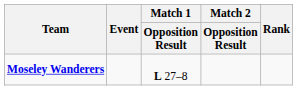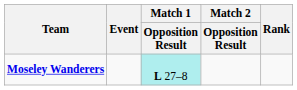(171, 76) no background -> (171, 76) paleturquoise background
